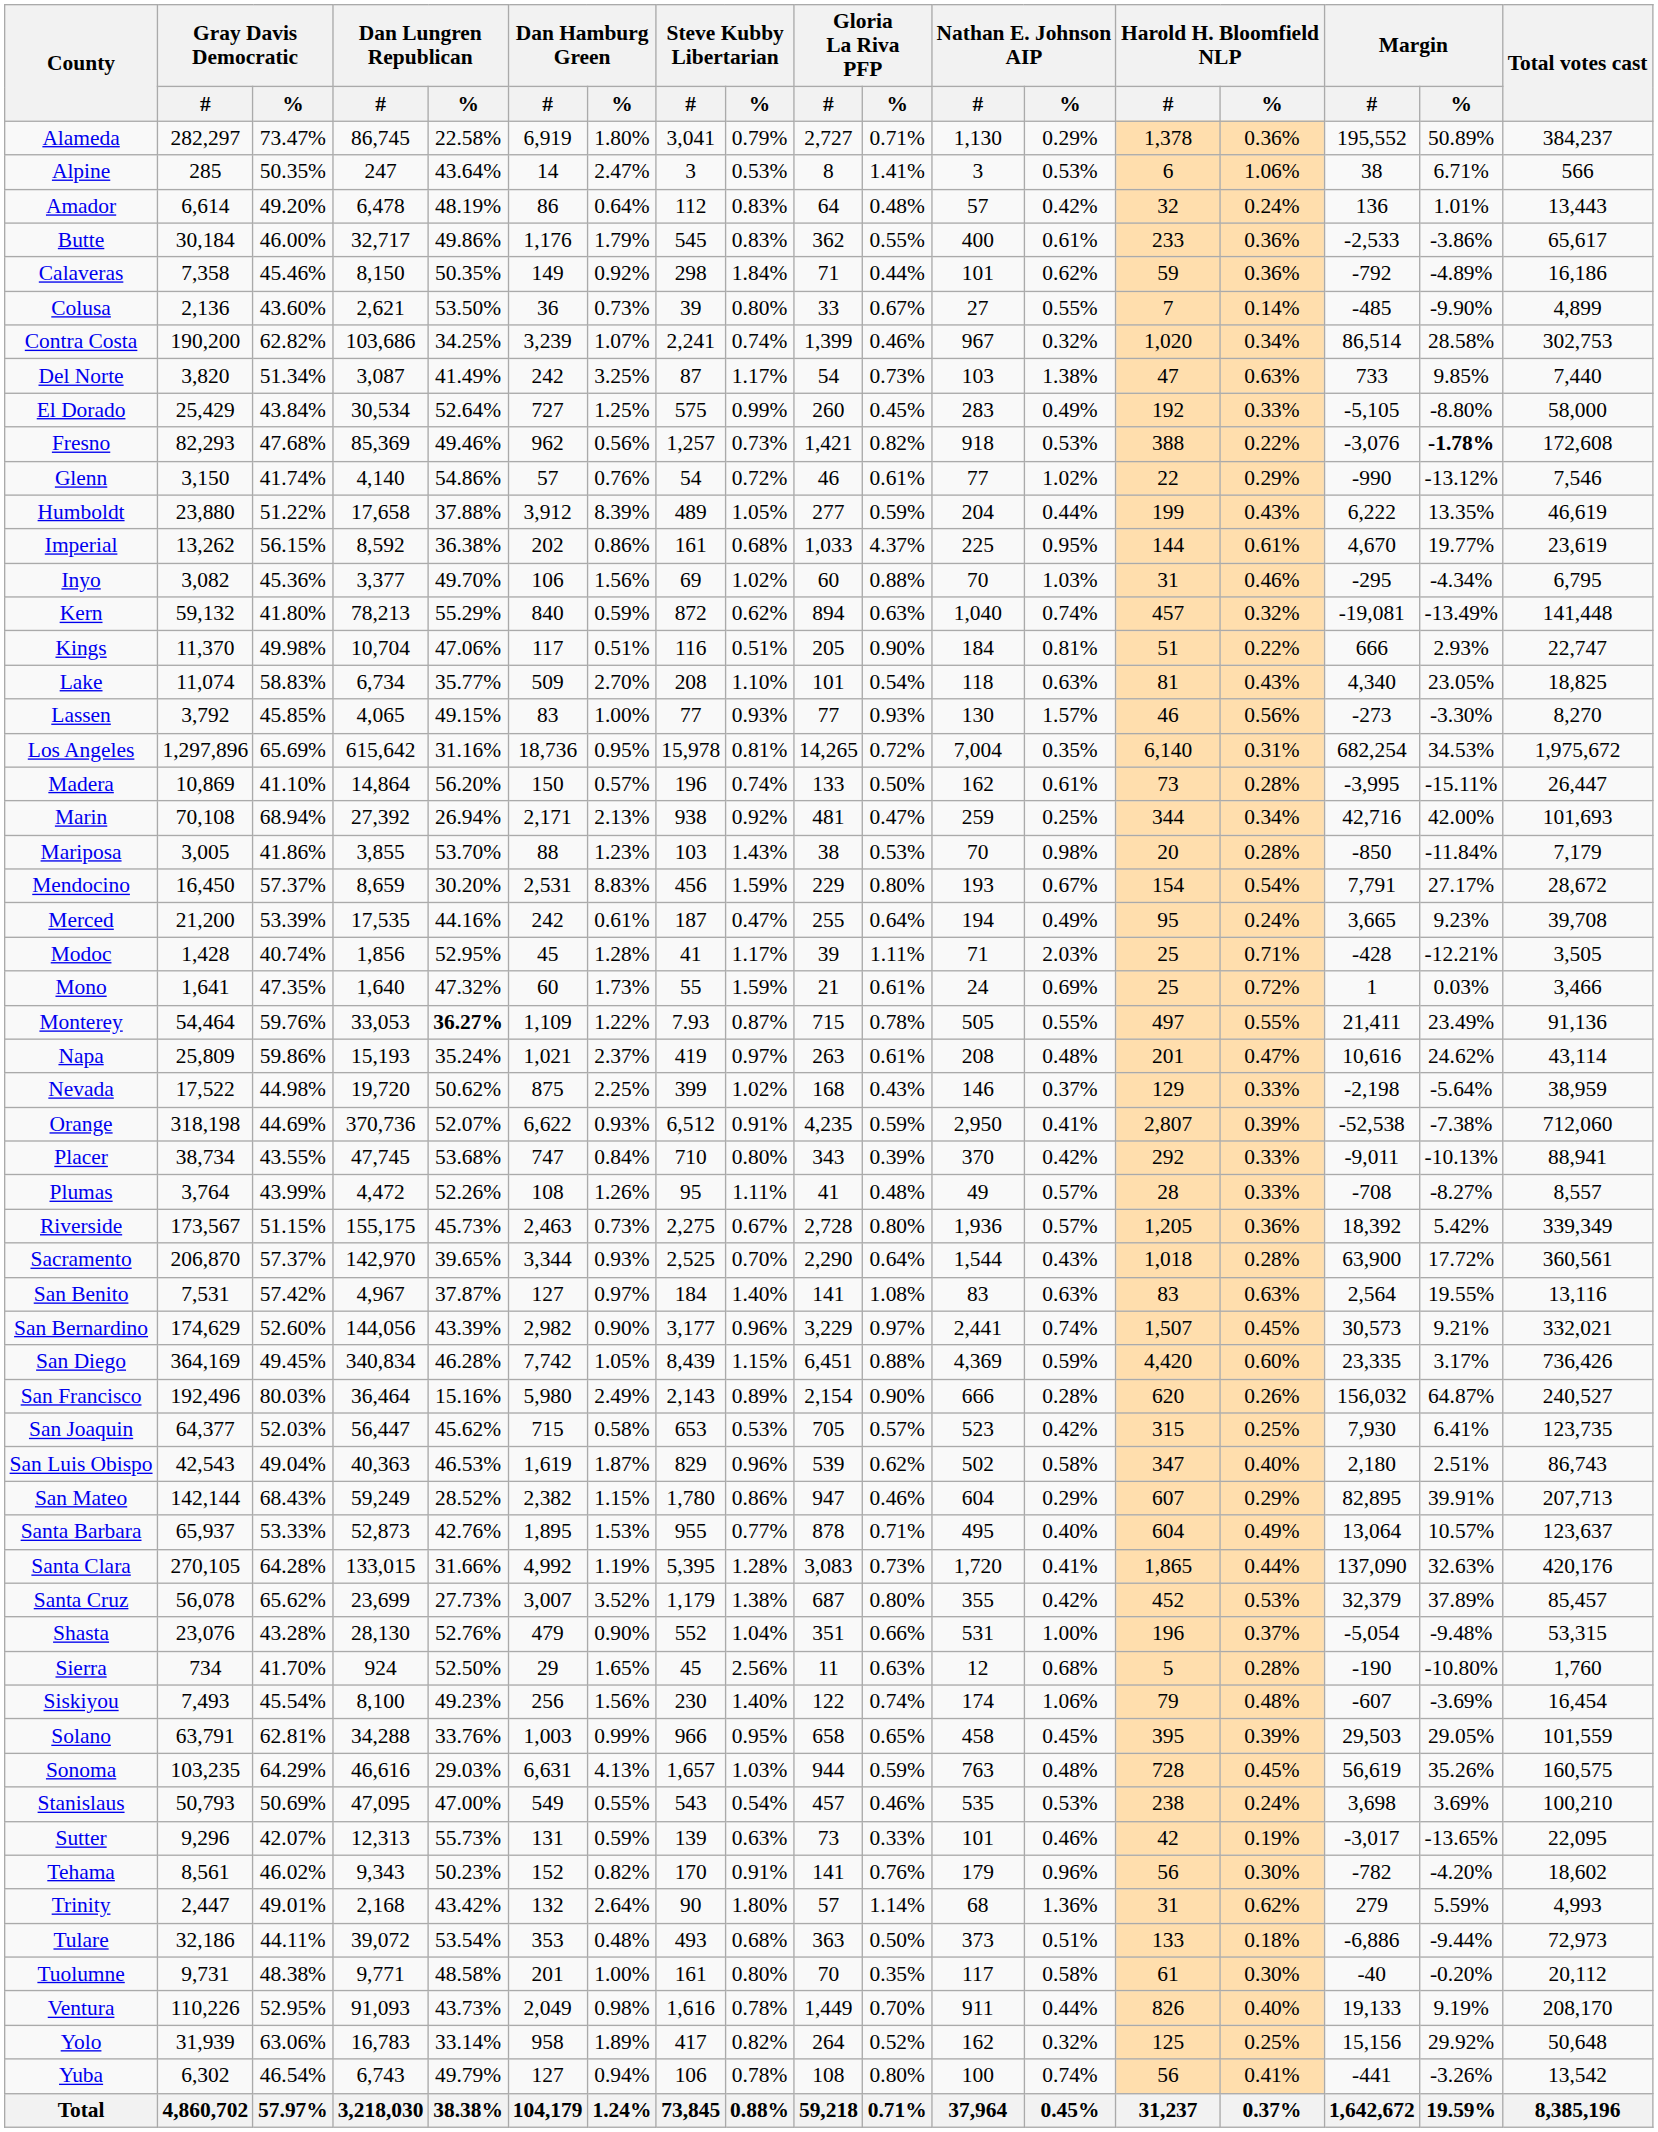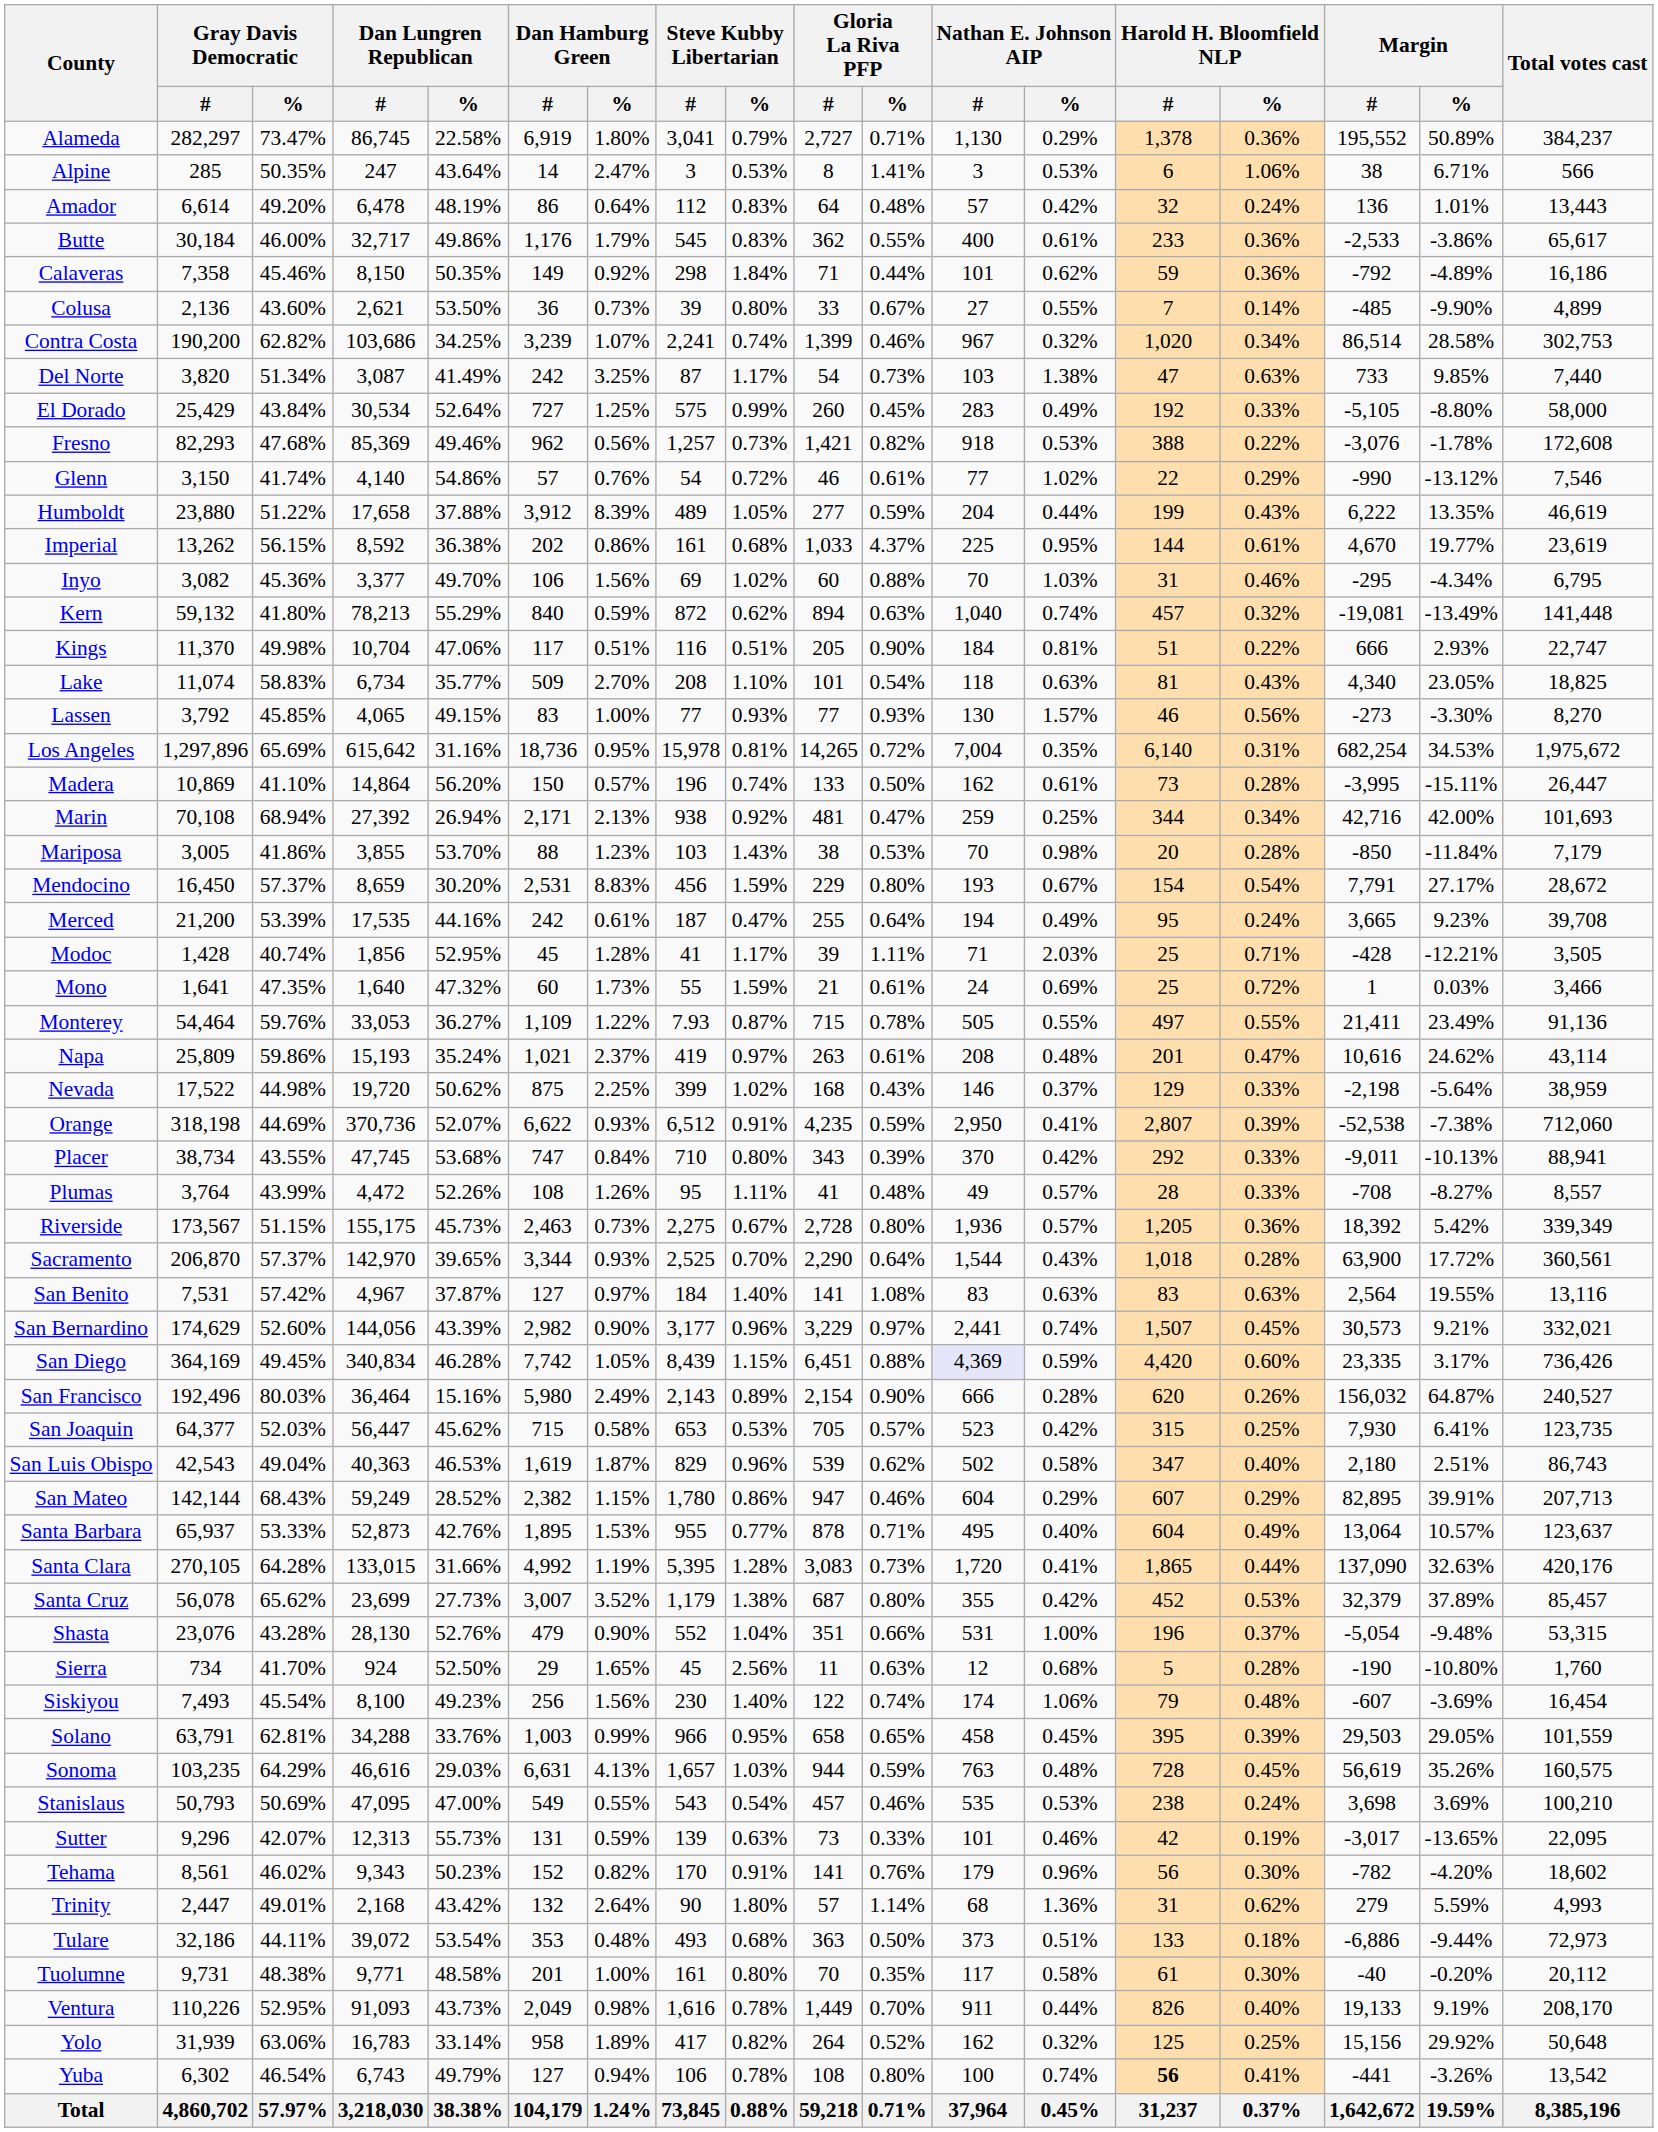(1461, 443) bold -> (1461, 443) normal
(468, 1021) bold -> (468, 1021) normal
(978, 1361) no background -> (978, 1361) lavender background
(1168, 2075) normal -> (1168, 2075) bold
